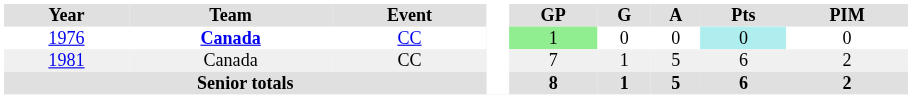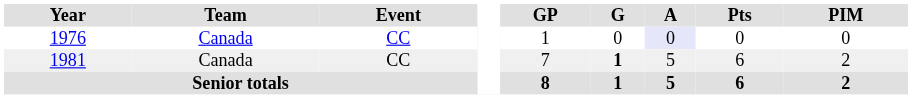(231, 37) bold -> (226, 37) normal
(553, 37) lightgreen background -> (545, 37) no background
(676, 37) no background -> (670, 37) lavender background
(743, 37) paleturquoise background -> (740, 37) no background
(624, 60) normal -> (618, 60) bold
